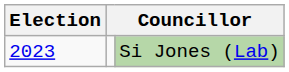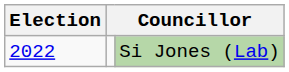(32, 51) 2023 -> (32, 51) 2022
